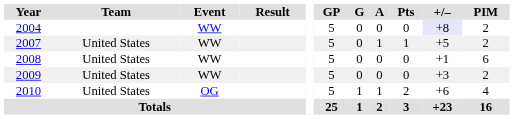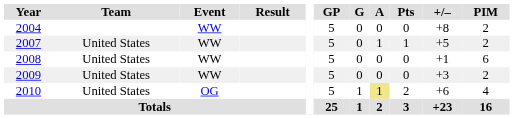(442, 27) lavender background -> (442, 27) no background
(379, 91) no background -> (379, 91) khaki background
